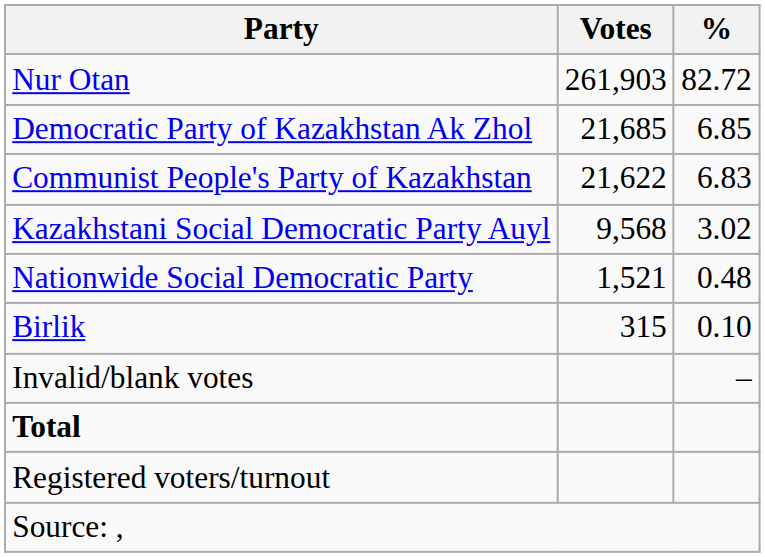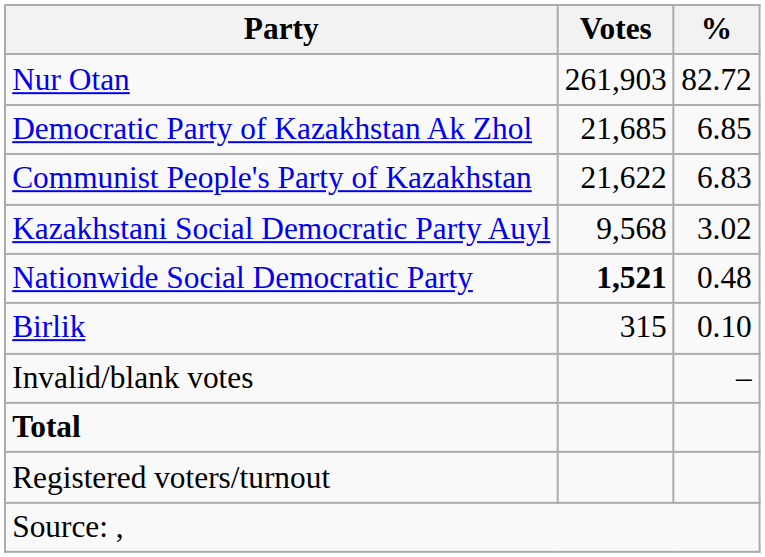(632, 278) normal -> (632, 278) bold
